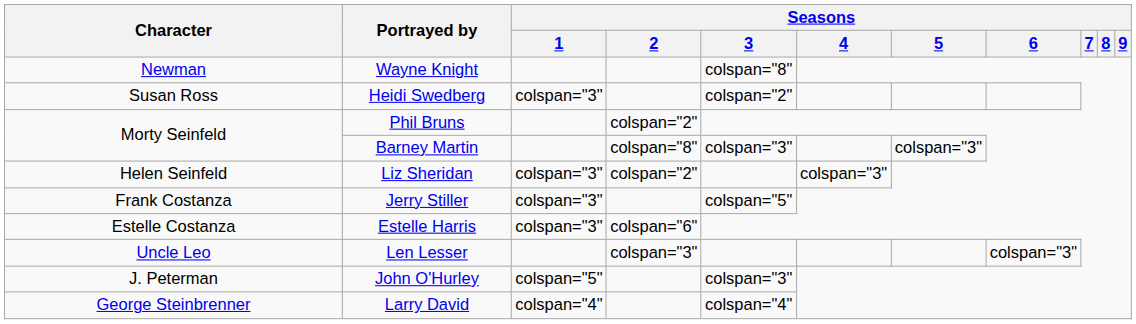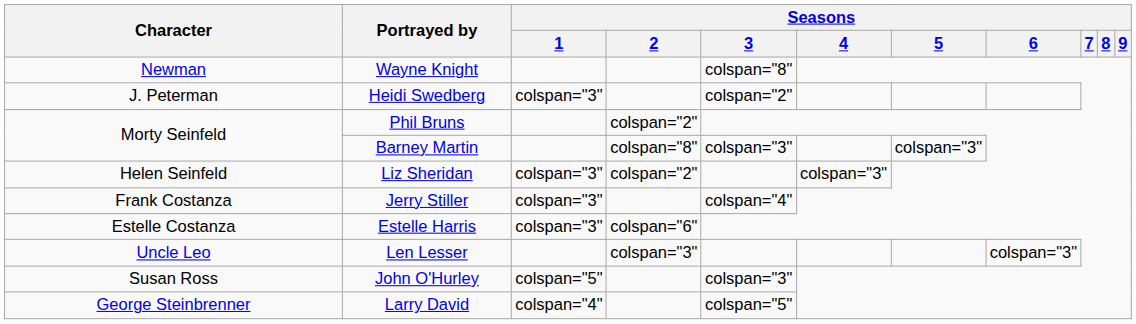(173, 95) Susan Ross -> (173, 95) J. Peterman
(749, 200) colspan="5" -> (749, 200) colspan="4"
(173, 278) J. Peterman -> (173, 278) Susan Ross
(749, 305) colspan="4" -> (749, 305) colspan="5"
